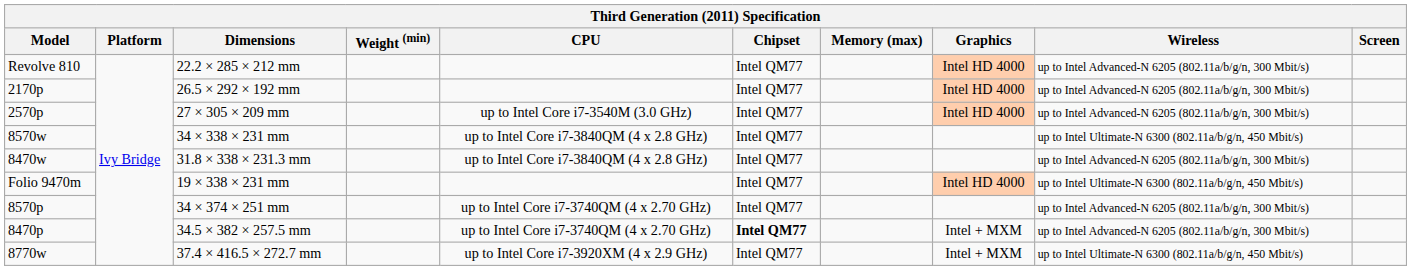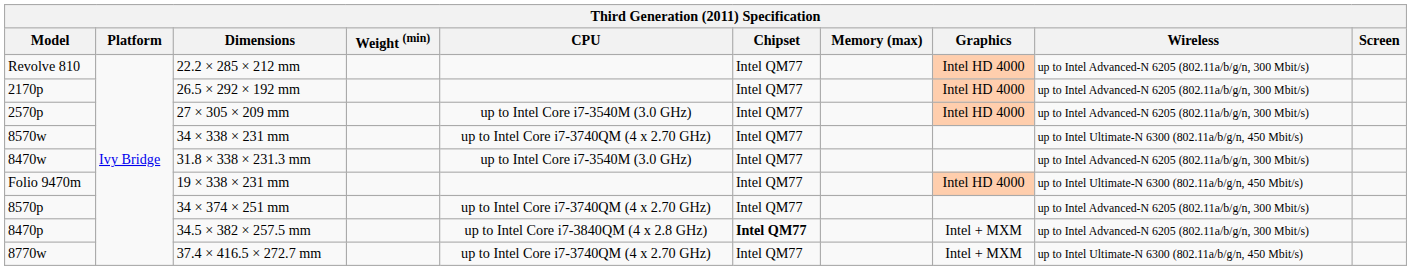(586, 136) up to Intel Core i7-3840QM (4 x 2.8 GHz) -> (586, 136) up to Intel Core i7-3740QM (4 x 2.70 GHz)
(586, 160) up to Intel Core i7-3840QM (4 x 2.8 GHz) -> (586, 160) up to Intel Core i7-3540M (3.0 GHz)
(586, 230) up to Intel Core i7-3740QM (4 x 2.70 GHz) -> (586, 230) up to Intel Core i7-3840QM (4 x 2.8 GHz)
(586, 253) up to Intel Core i7-3920XM (4 x 2.9 GHz) -> (586, 253) up to Intel Core i7-3740QM (4 x 2.70 GHz)
